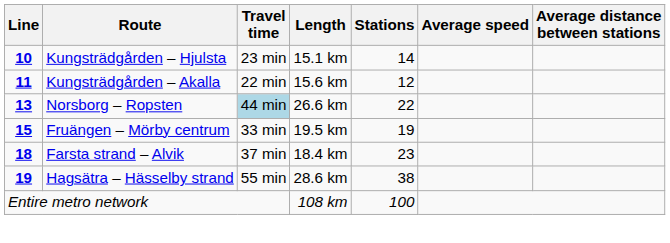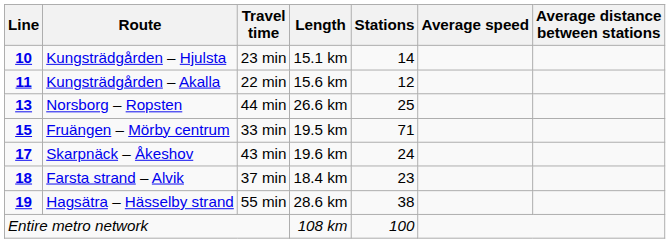(264, 105) lightblue background -> (264, 105) no background
(406, 105) 22 -> (406, 105) 25
(406, 130) 19 -> (406, 130) 71
+ row: (120, 154)
